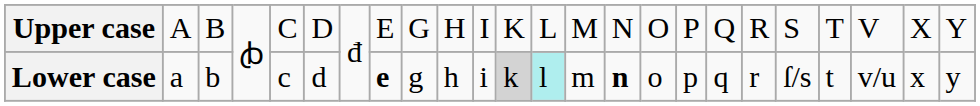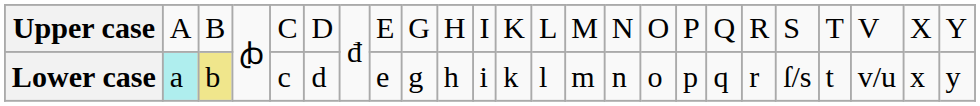(176, 76) no background -> (176, 76) paleturquoise background
(213, 76) no background -> (213, 76) khaki background
(383, 76) bold -> (383, 76) normal
(511, 76) lightgrey background -> (511, 76) no background
(543, 76) paleturquoise background -> (543, 76) no background
(620, 76) bold -> (619, 76) normal
